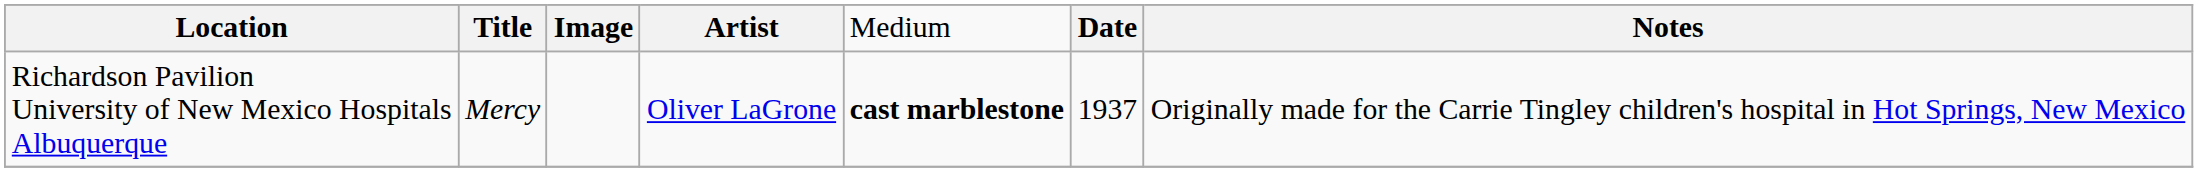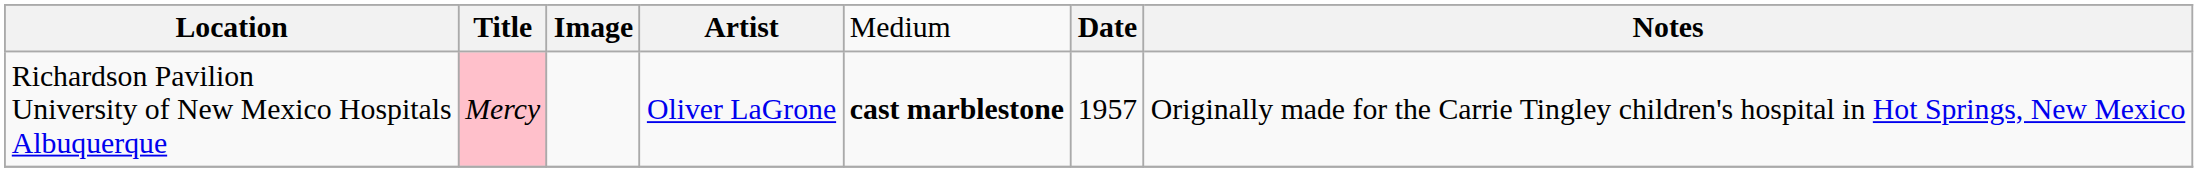(503, 108) no background -> (503, 108) pink background
(1107, 108) 1937 -> (1107, 108) 1957
